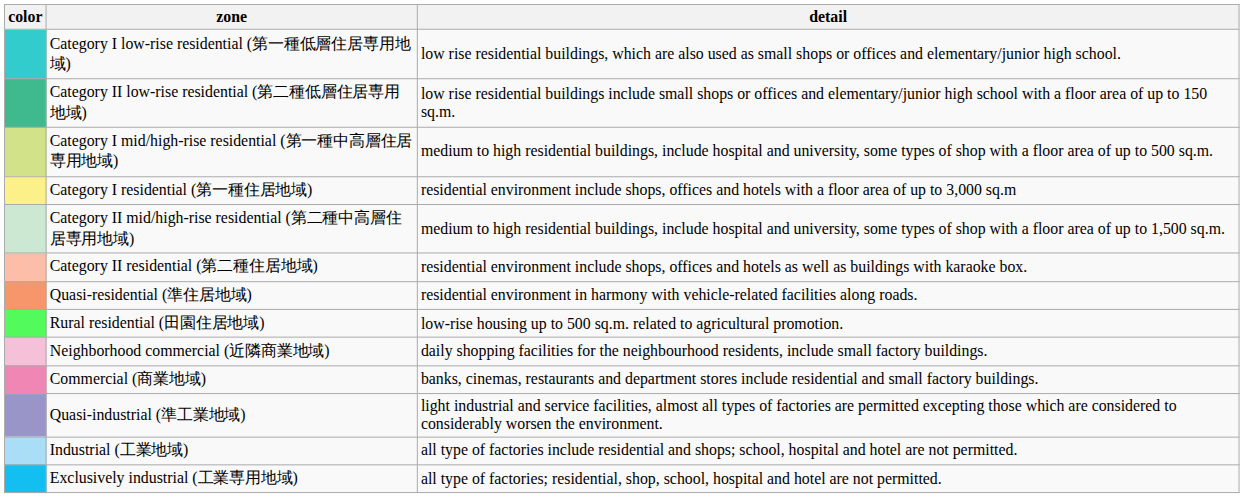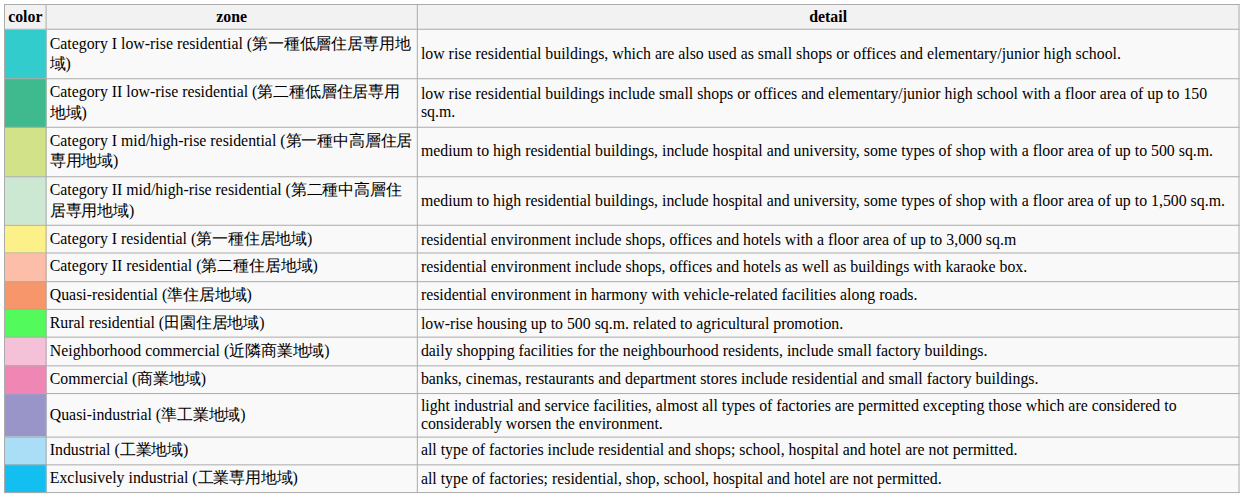rows swapped: (226, 228) <-> (181, 189)
